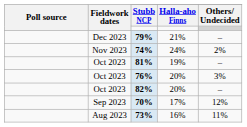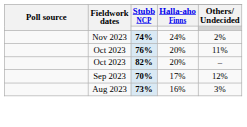- row: (144, 36)
- row: (144, 62)
(220, 76) 3% -> (220, 49) 11%
(220, 115) 11% -> (220, 89) 3%
